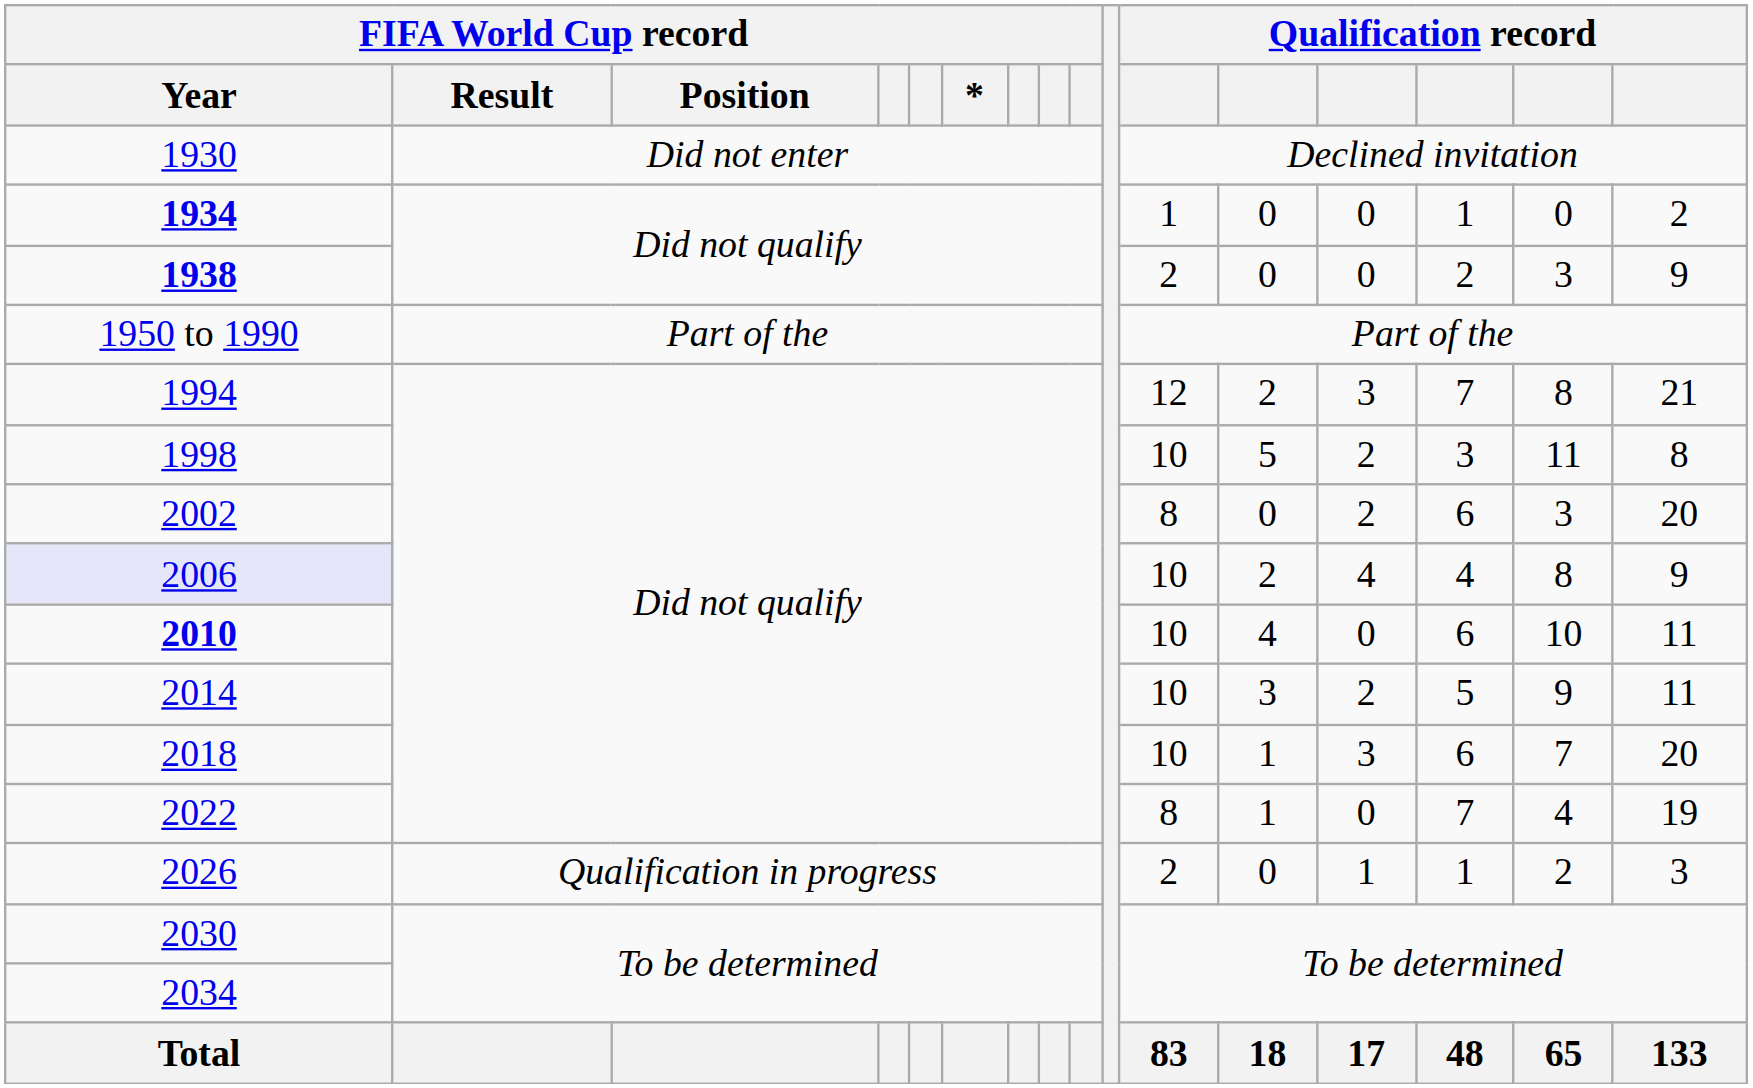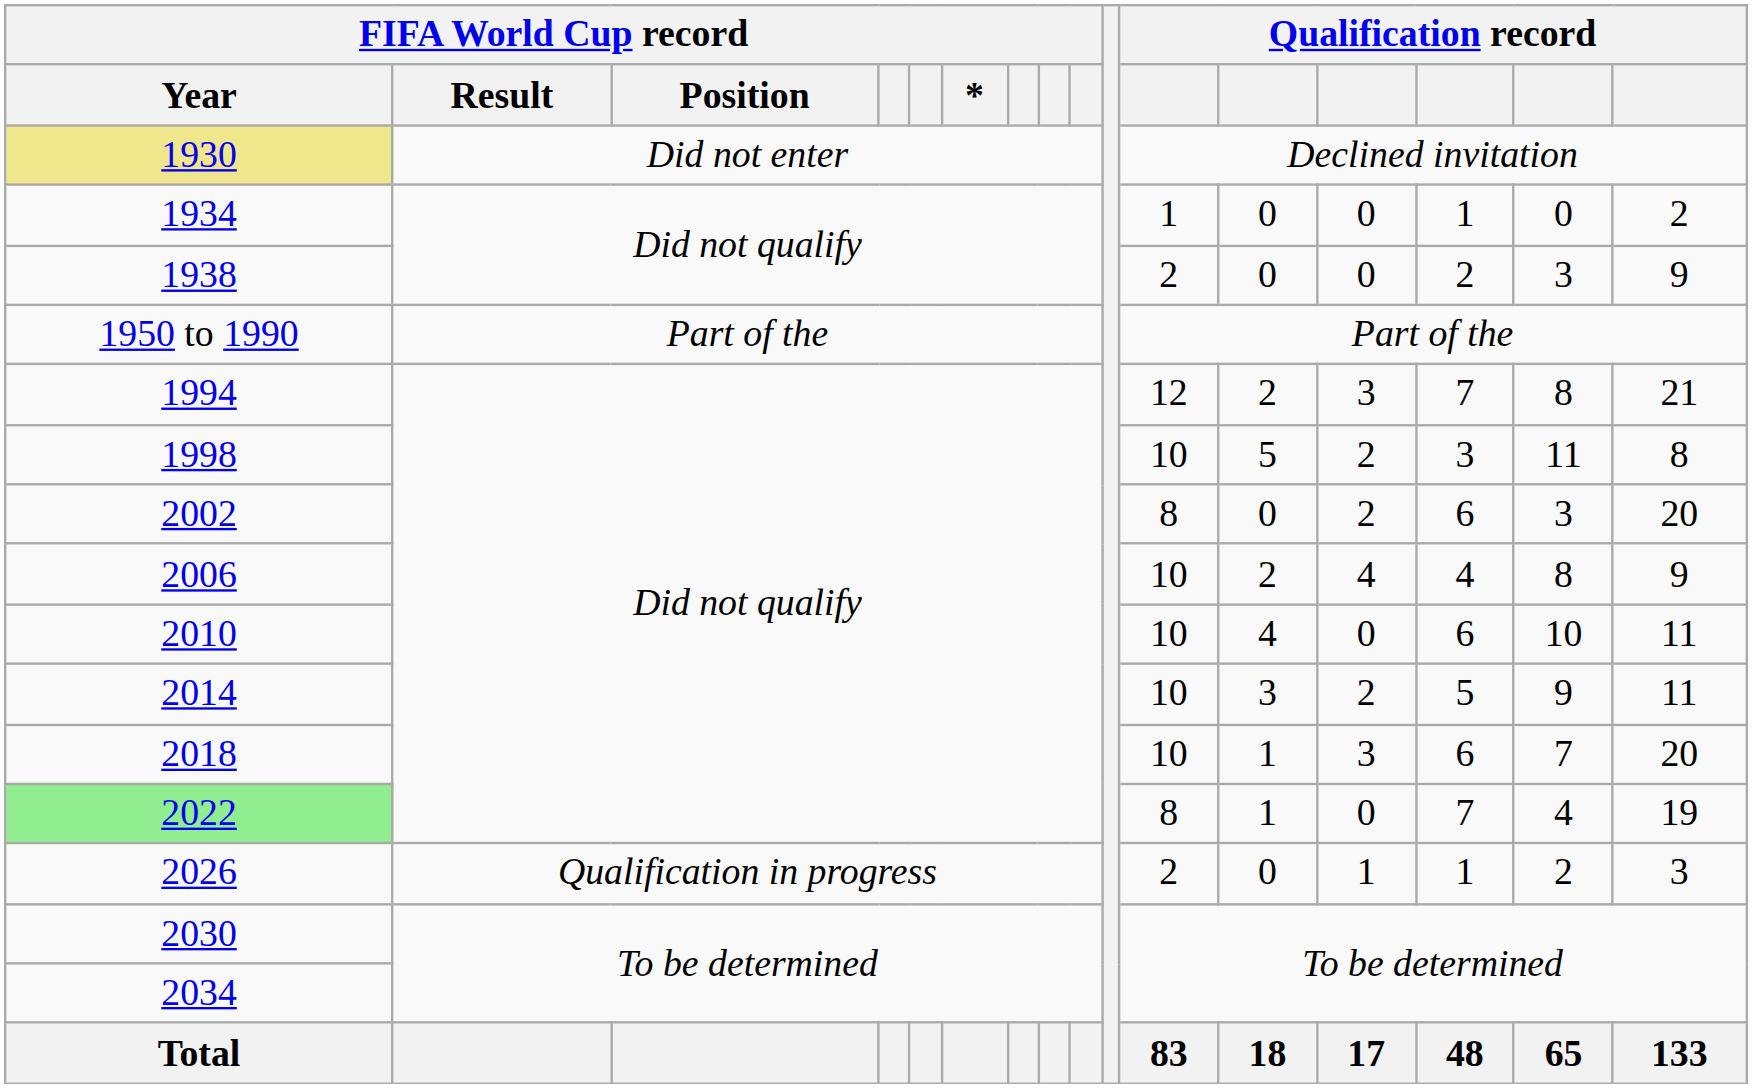(199, 154) no background -> (199, 154) khaki background
(199, 214) bold -> (199, 214) normal
(199, 273) bold -> (199, 273) normal
(199, 573) lavender background -> (199, 573) no background
(199, 633) bold -> (199, 633) normal
(199, 812) no background -> (199, 812) lightgreen background
